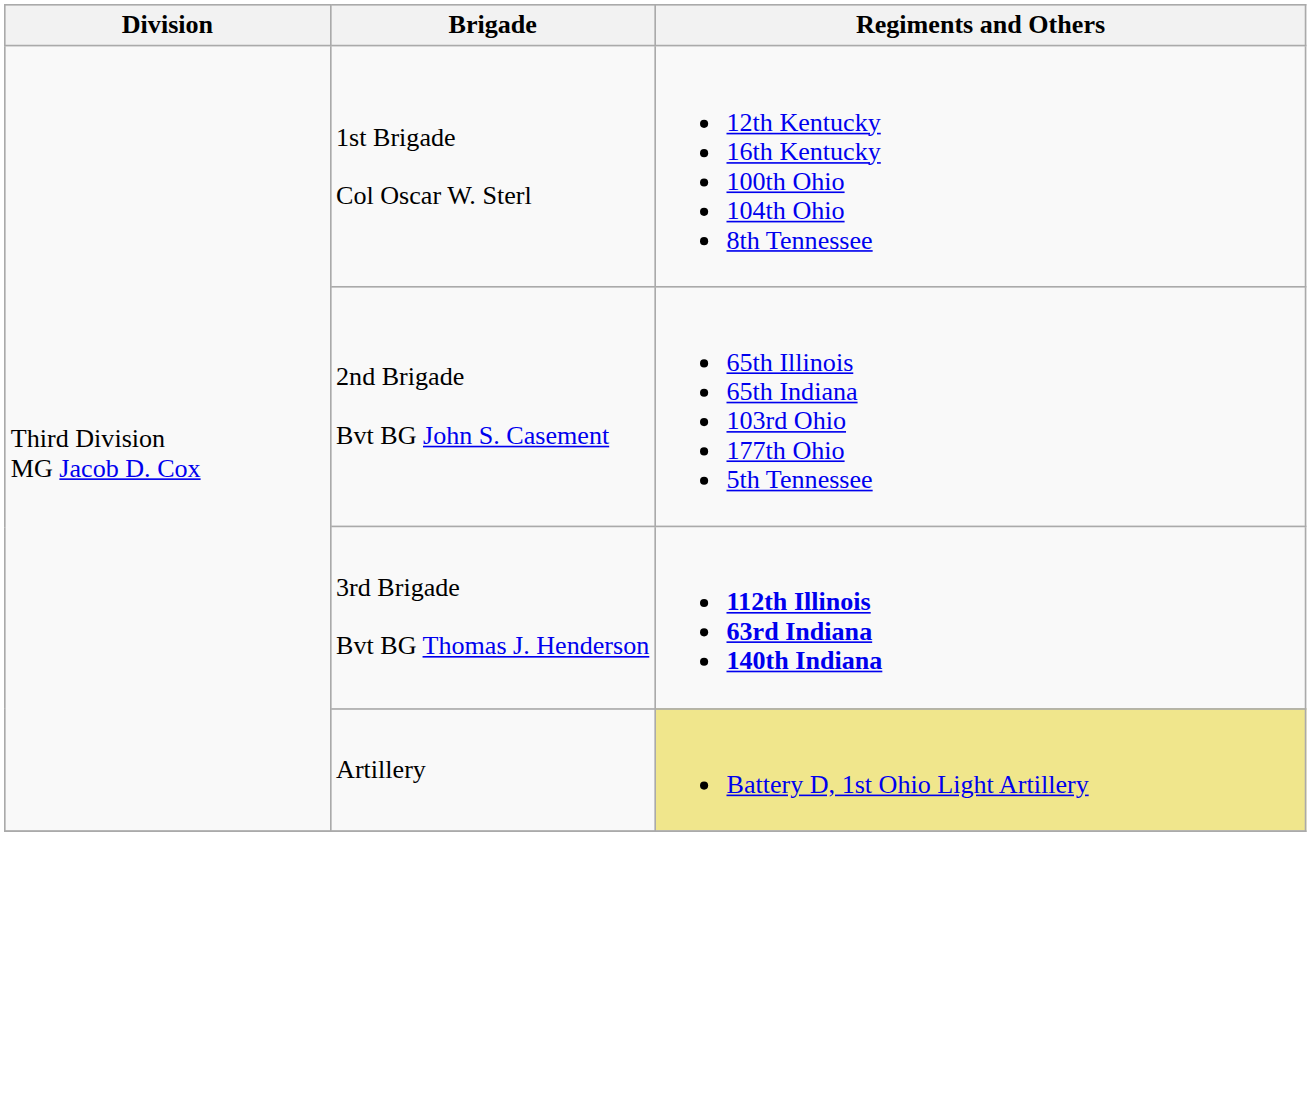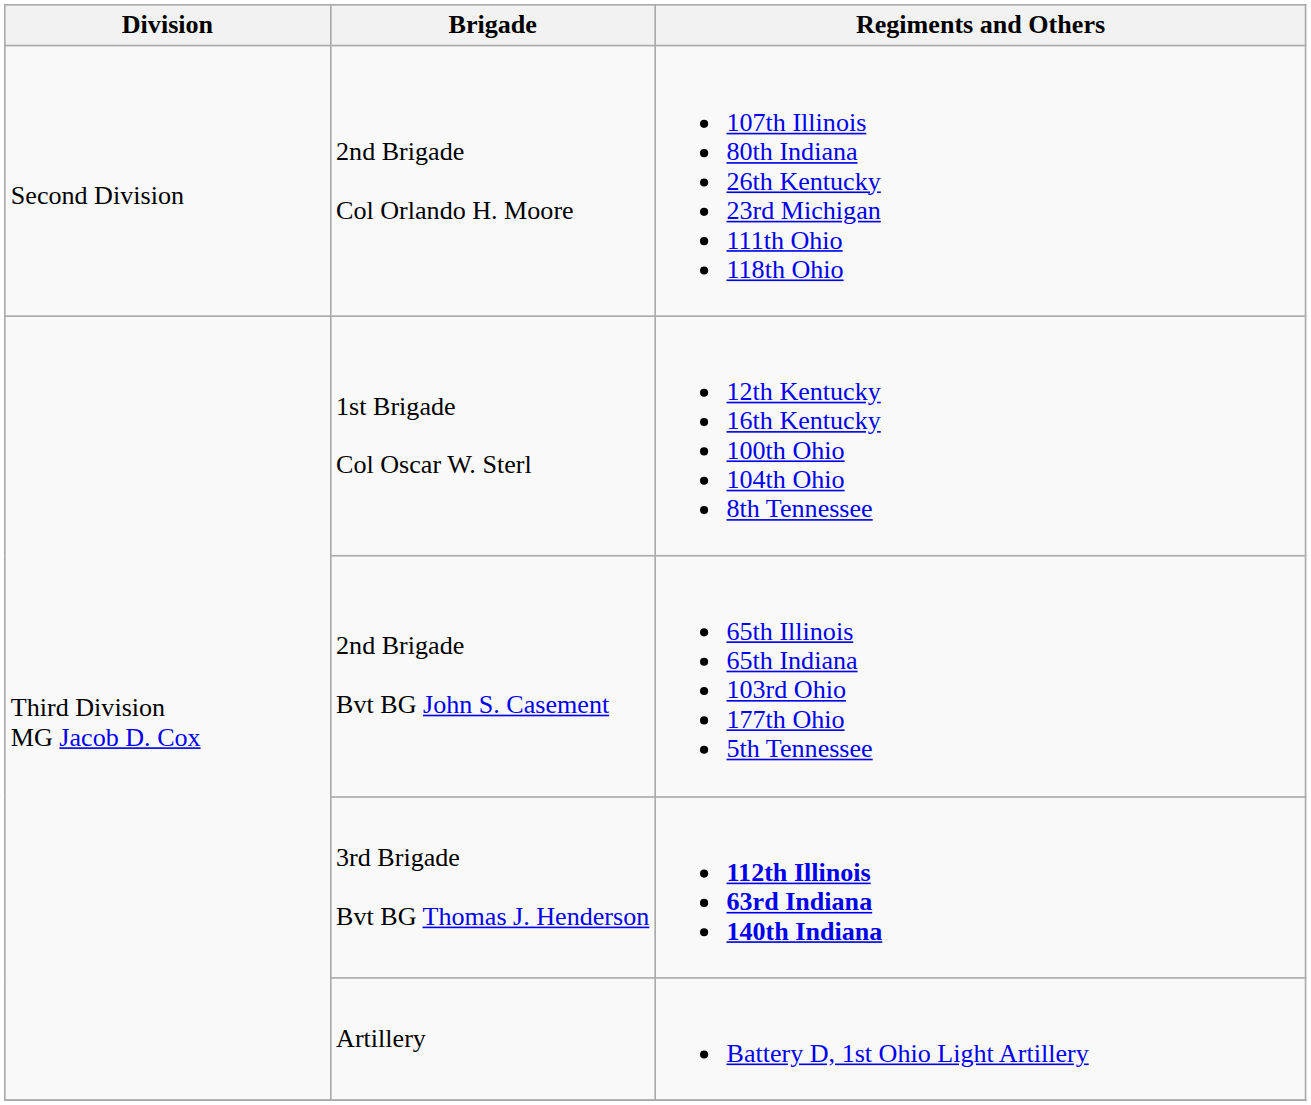+ row: (455, 180)
(981, 784) khaki background -> (981, 1054) no background
